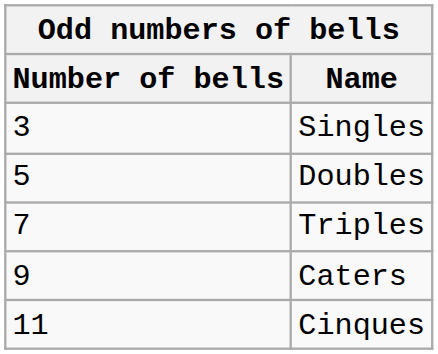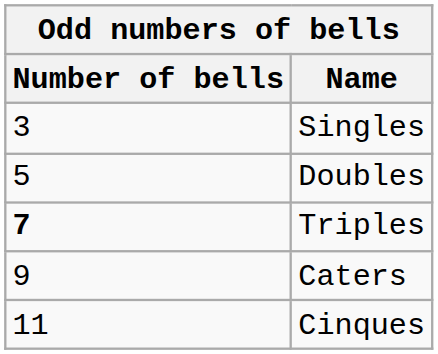(22, 227) normal -> (22, 227) bold
